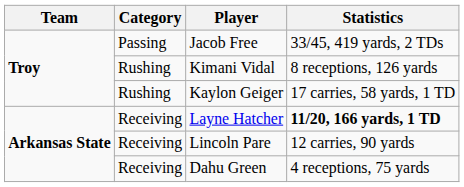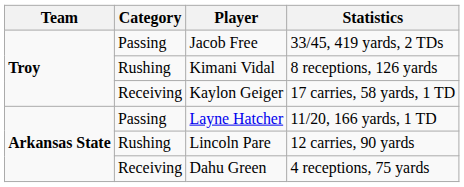(144, 93) Rushing -> (150, 93) Receiving
(150, 118) Receiving -> (142, 118) Passing
(366, 118) bold -> (364, 118) normal
(150, 143) Receiving -> (144, 143) Rushing
